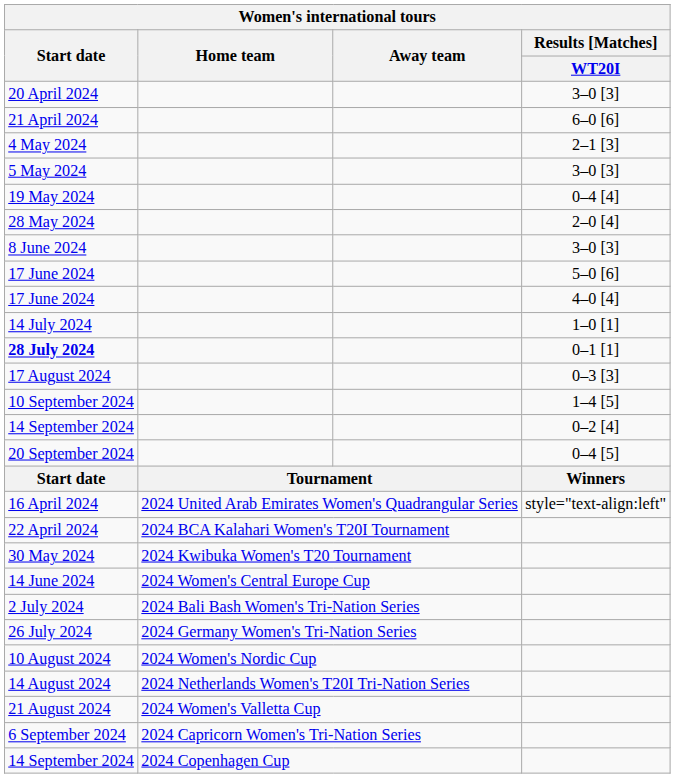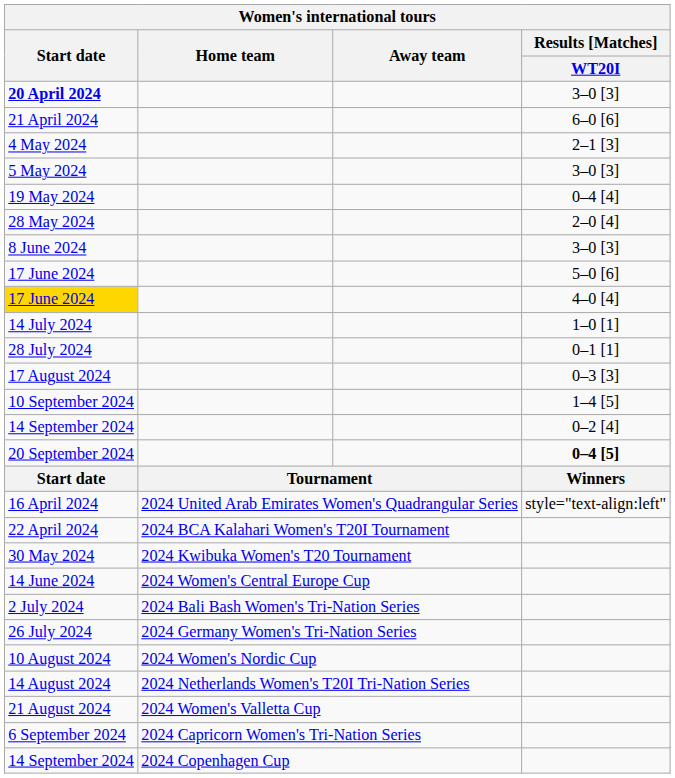(53, 94) normal -> (54, 94) bold
(51, 299) no background -> (51, 299) gold background
(51, 350) bold -> (50, 350) normal
(596, 453) normal -> (596, 453) bold
